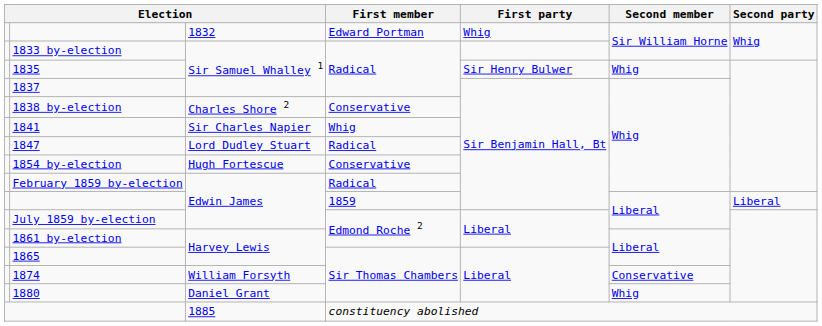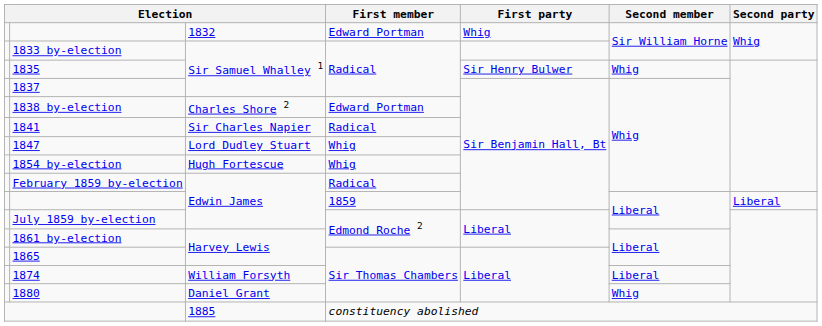(369, 107) Conservative -> (376, 107) Edward Portman
(342, 127) Whig -> (352, 127) Radical
(352, 146) Radical -> (342, 146) Whig
(369, 164) Conservative -> (342, 164) Whig
(653, 275) Conservative -> (636, 275) Liberal
